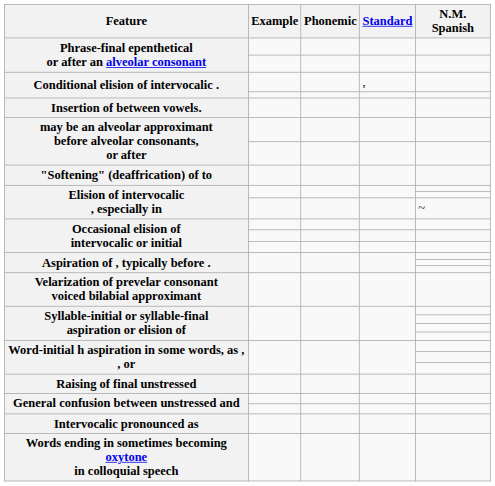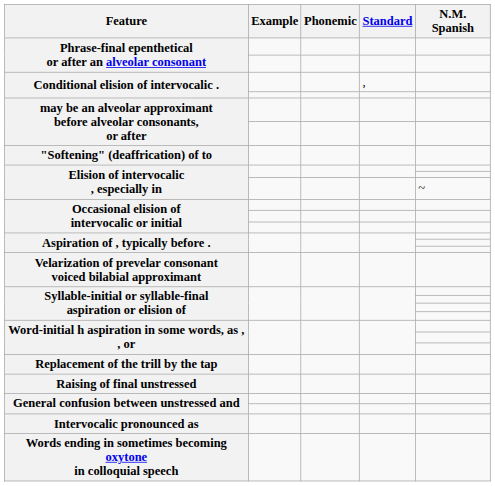- row: (126, 107)
+ row: (126, 364)
